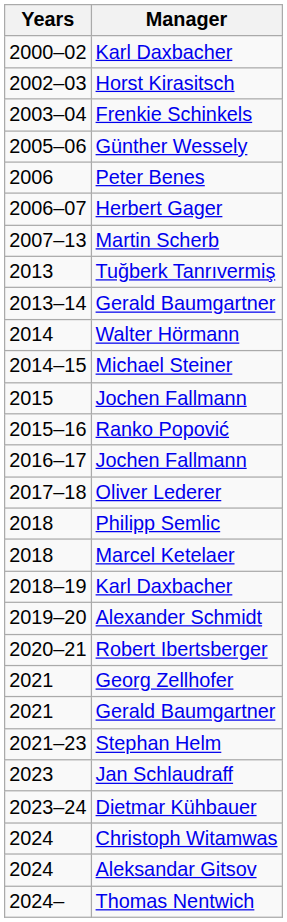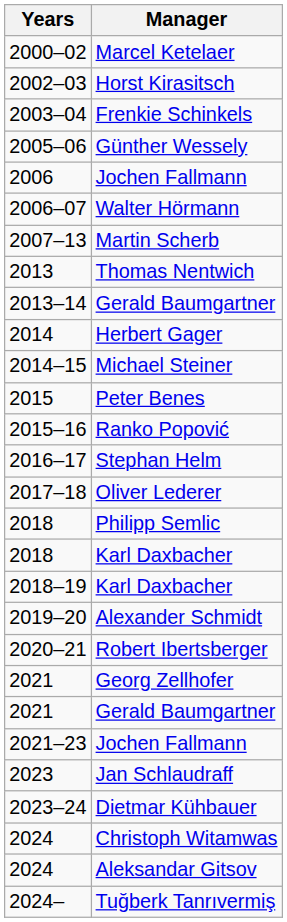(164, 51) Karl Daxbacher -> (165, 51) Marcel Ketelaer
(150, 177) Peter Benes -> (171, 177) Jochen Fallmann
(159, 209) Herbert Gager -> (167, 209) Walter Hörmann
(185, 271) Tuğberk Tanrıvermiş -> (175, 271) Thomas Nentwich
(167, 334) Walter Hörmann -> (159, 334) Herbert Gager
(171, 397) Jochen Fallmann -> (150, 397) Peter Benes
(171, 460) Jochen Fallmann -> (158, 460) Stephan Helm
(165, 555) Marcel Ketelaer -> (164, 555) Karl Daxbacher
(158, 743) Stephan Helm -> (171, 743) Jochen Fallmann
(175, 901) Thomas Nentwich -> (185, 901) Tuğberk Tanrıvermiş
